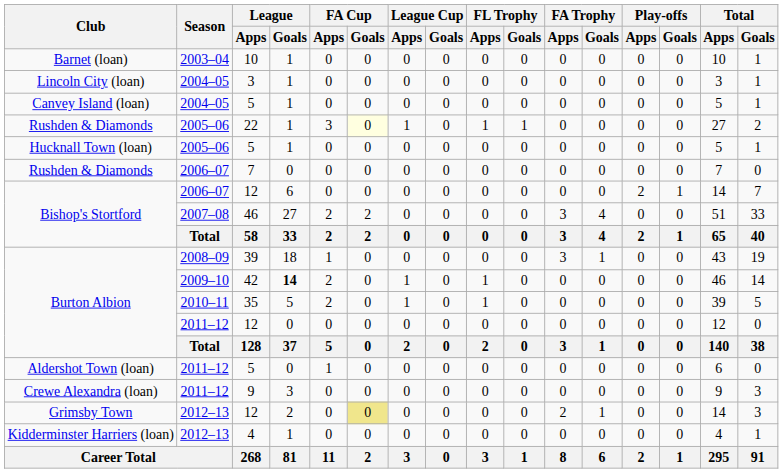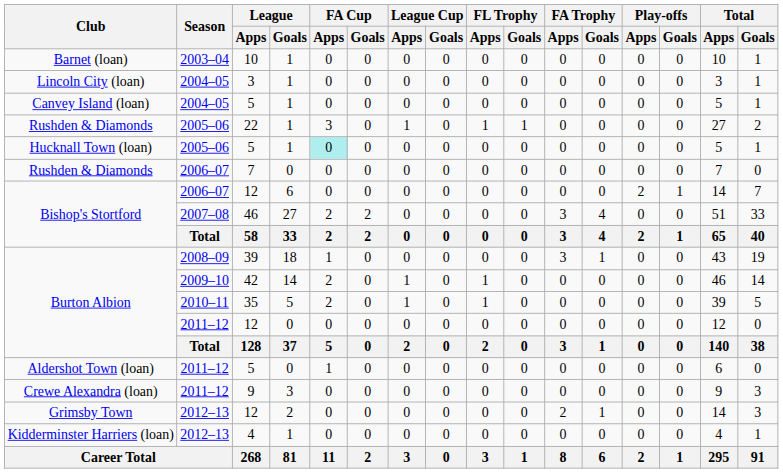(368, 125) lightyellow background -> (368, 125) no background
(329, 147) no background -> (329, 147) paleturquoise background
(290, 280) bold -> (290, 280) normal
(368, 412) khaki background -> (368, 412) no background
